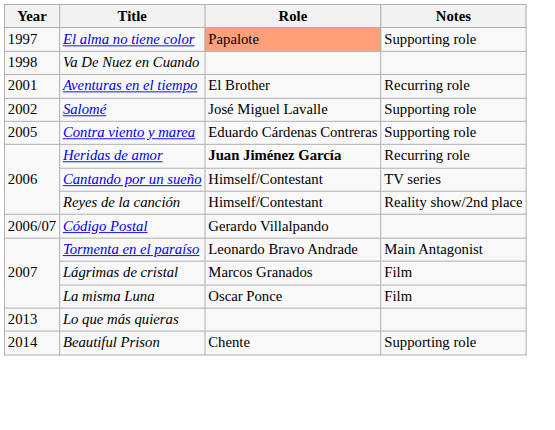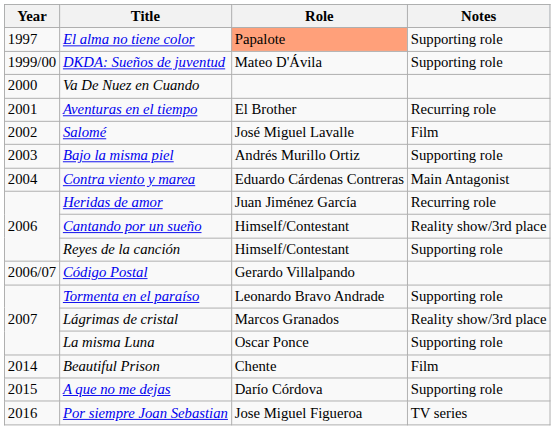+ row: (144, 62)
(23, 62) 1998 -> (23, 86) 2000
(430, 109) Supporting role -> (425, 132) Film
+ row: (118, 156)
(23, 132) 2005 -> (23, 179) 2004
(430, 132) Supporting role -> (460, 179) Main Antagonist
(275, 156) bold -> (296, 202) normal
(413, 179) TV series -> (479, 226) Reality show/3rd place
(453, 202) Reality show/2nd place -> (457, 249) Supporting role
(434, 249) Main Antagonist -> (457, 296) Supporting role
(398, 272) Film -> (479, 319) Reality show/3rd place
(398, 296) Film -> (457, 343) Supporting role
- row: (121, 319)
(430, 343) Supporting role -> (425, 366) Film
+ row: (117, 389)
+ row: (145, 413)
